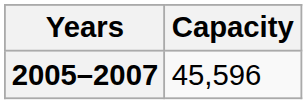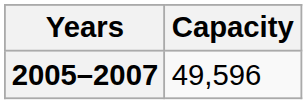(217, 74) 45,596 -> (217, 74) 49,596
